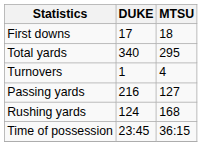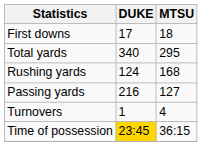rows swapped: (47, 111) <-> (35, 72)
(134, 131) no background -> (134, 131) gold background
